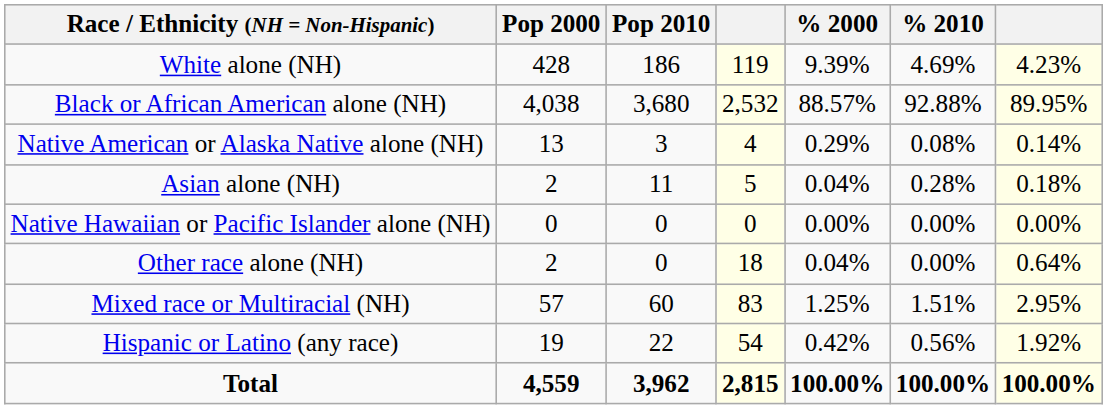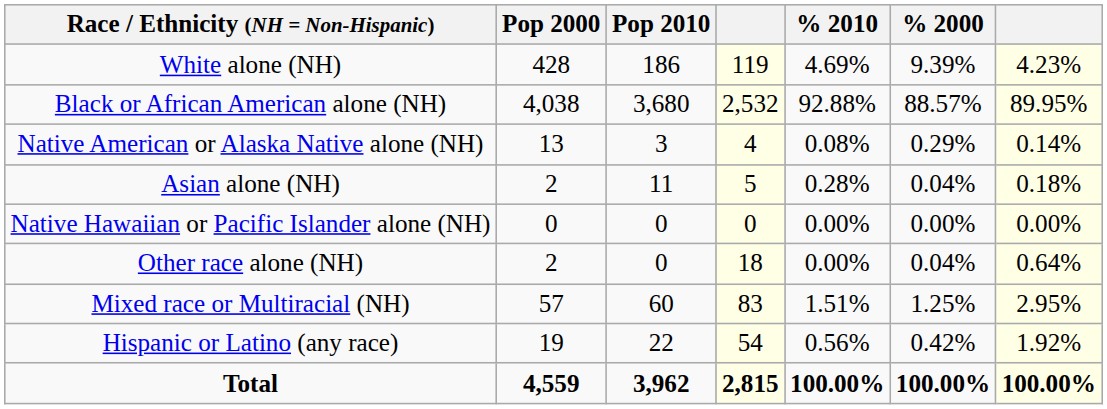columns swapped: (837, 24) <-> (943, 24)
